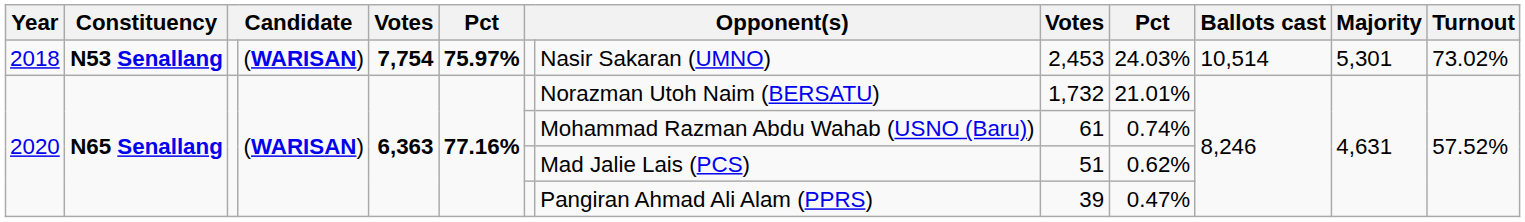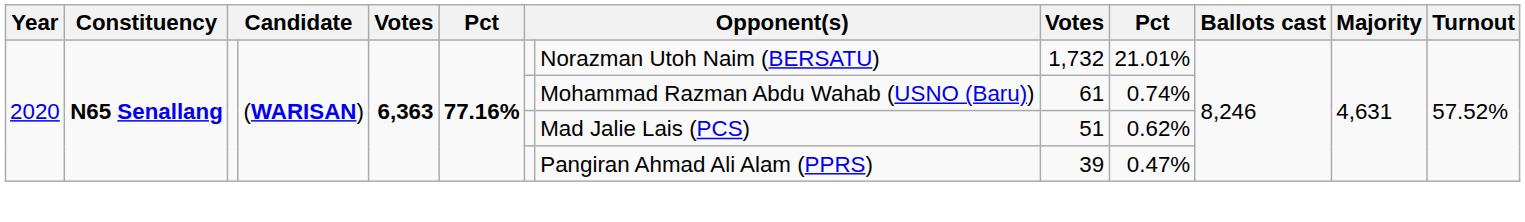- row: (35, 58)
